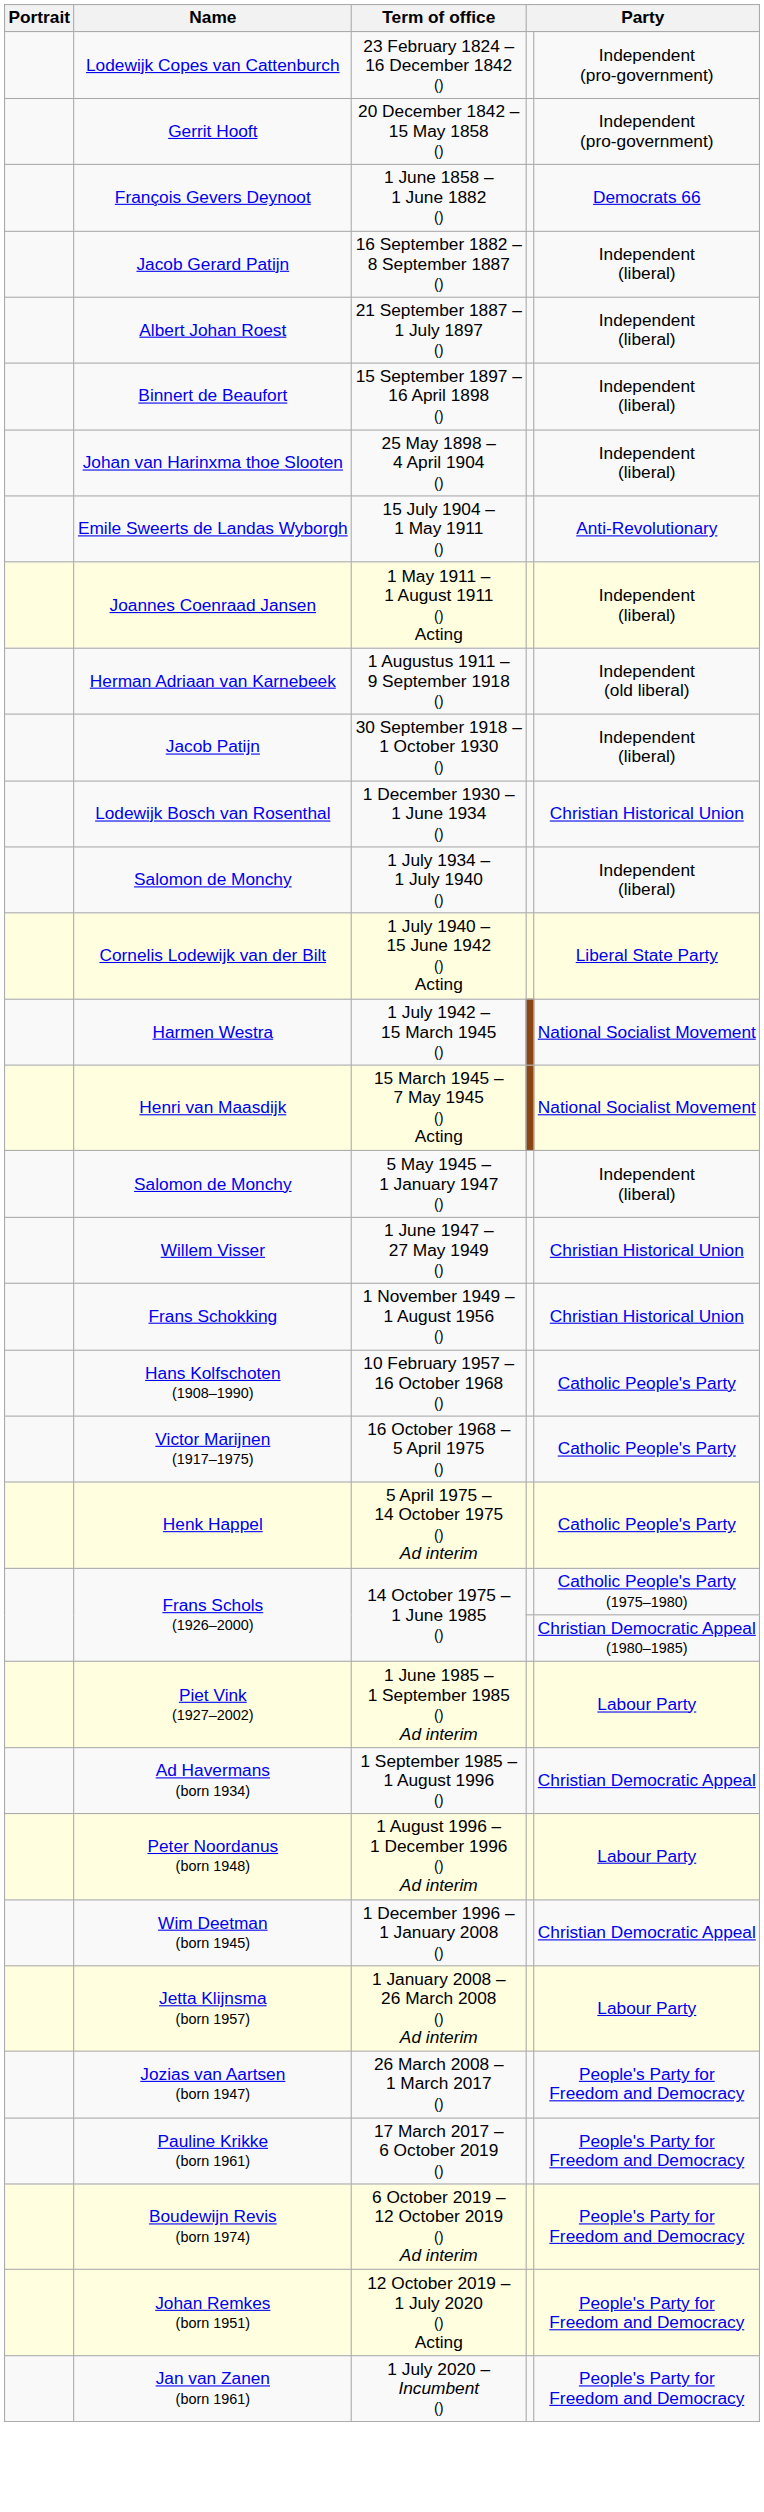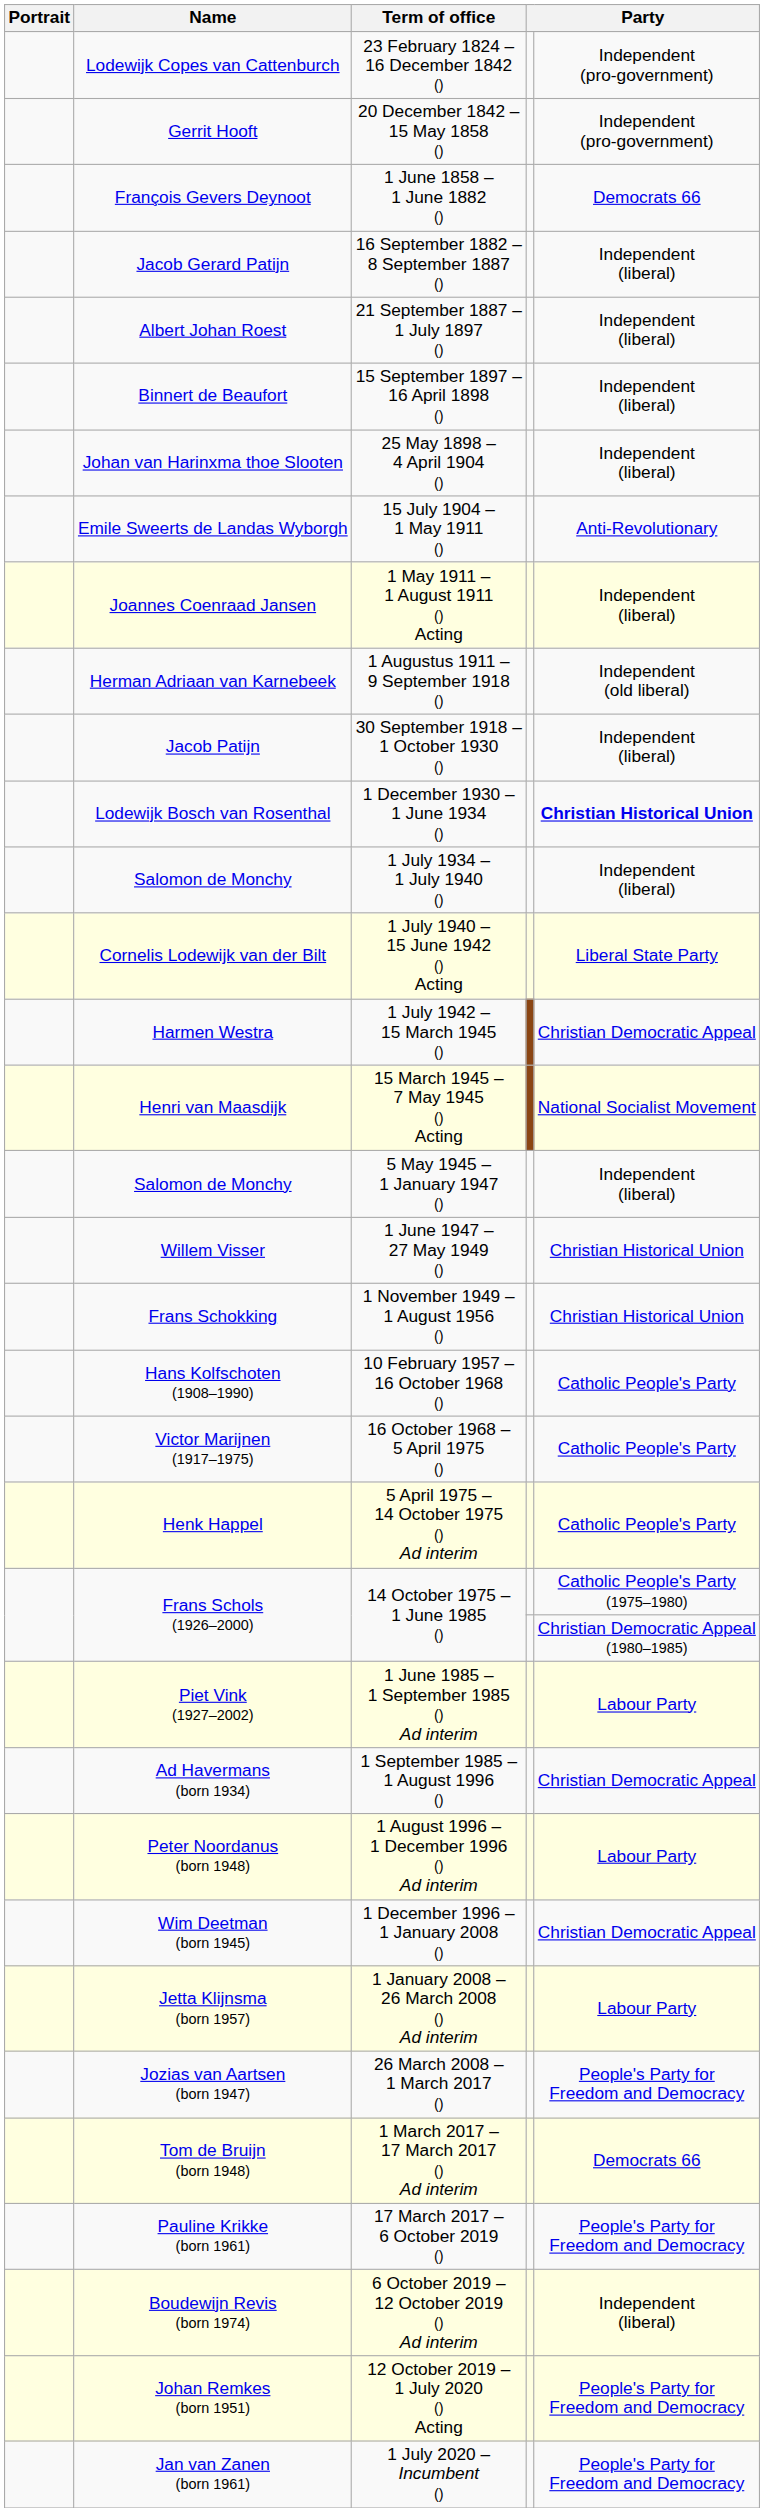(647, 813) normal -> (647, 813) bold
(647, 1031) National Socialist Movement -> (647, 1031) Christian Democratic Appeal
+ row: (213, 2160)
(647, 2226) People's Party for Freedom and Democracy -> (647, 2312) Independent (liberal)
